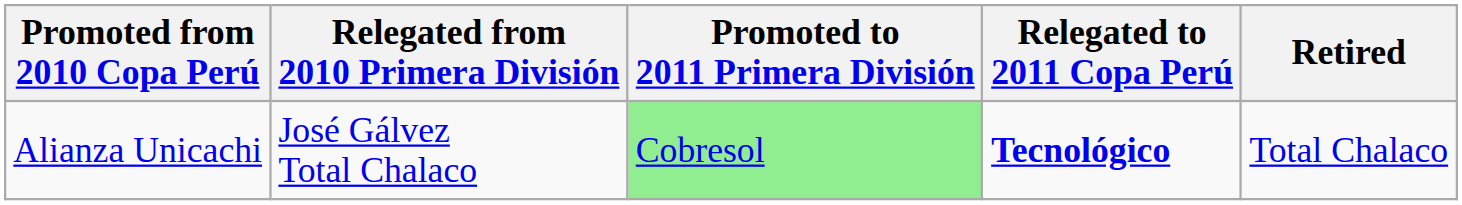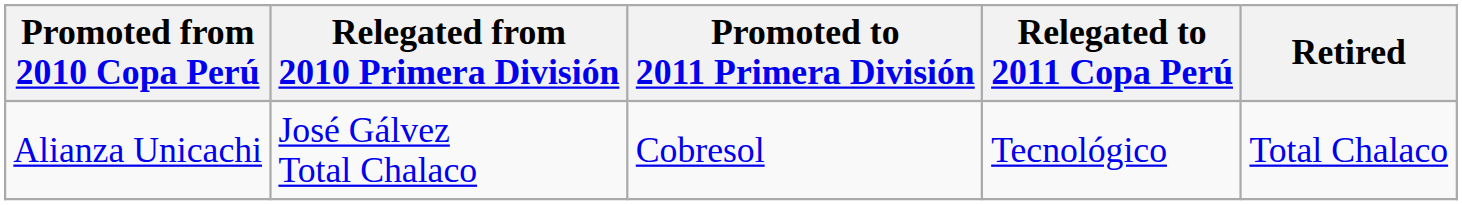(700, 149) lightgreen background -> (700, 149) no background
(1081, 149) bold -> (1079, 149) normal
